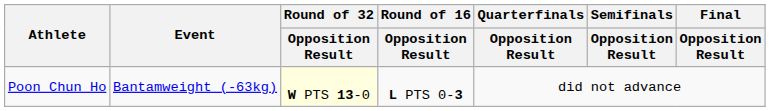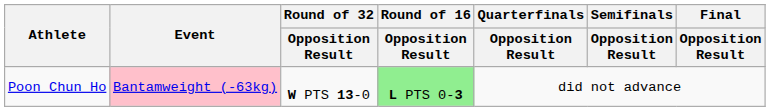(195, 86) no background -> (195, 86) pink background
(329, 95) lightyellow background -> (329, 95) no background
(426, 95) no background -> (426, 95) lightgreen background
